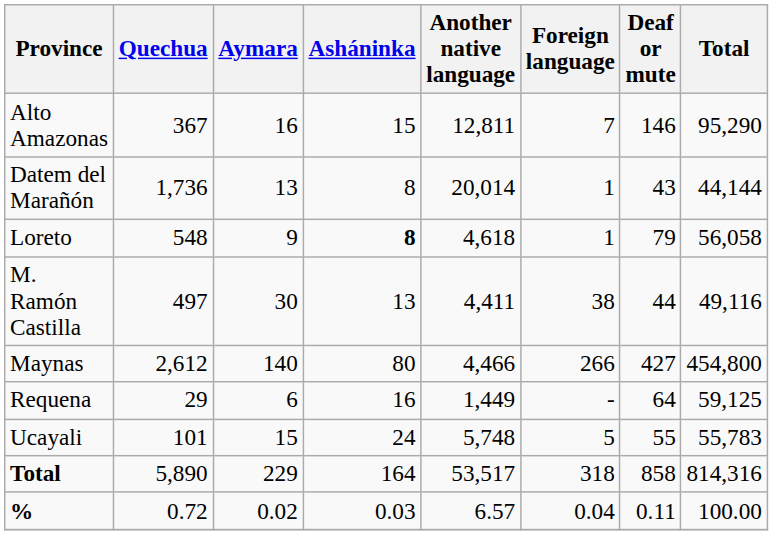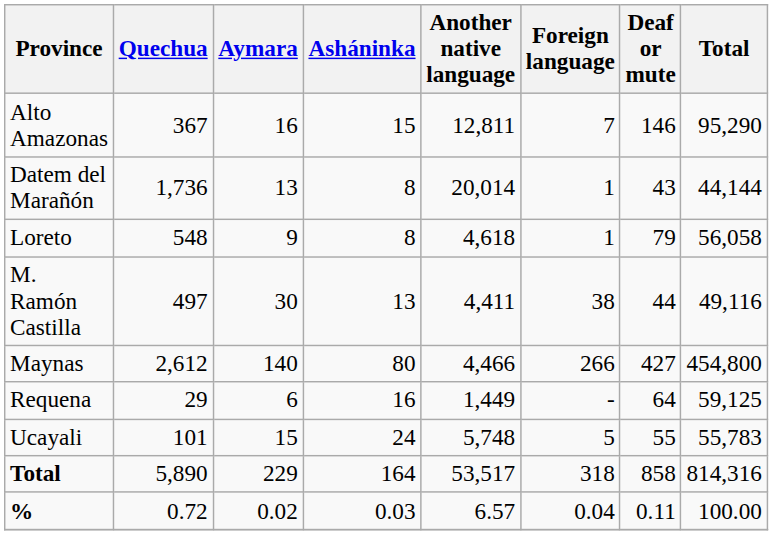(410, 237) bold -> (410, 237) normal
